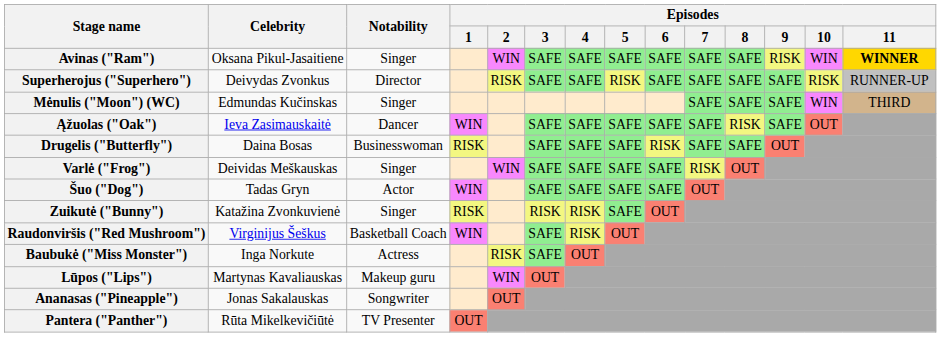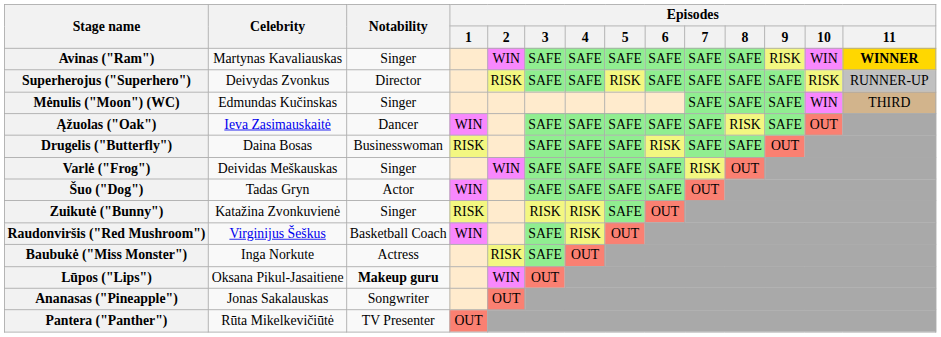(278, 59) Oksana Pikul-Jasaitiene -> (278, 59) Martynas Kavaliauskas
(278, 277) Martynas Kavaliauskas -> (278, 277) Oksana Pikul-Jasaitiene
(398, 277) normal -> (398, 277) bold
